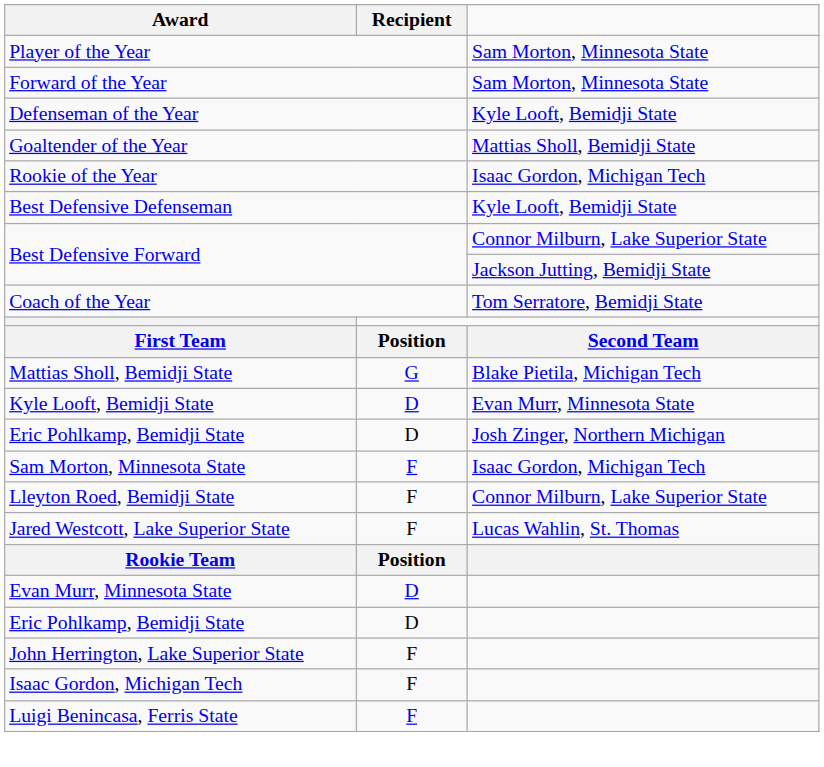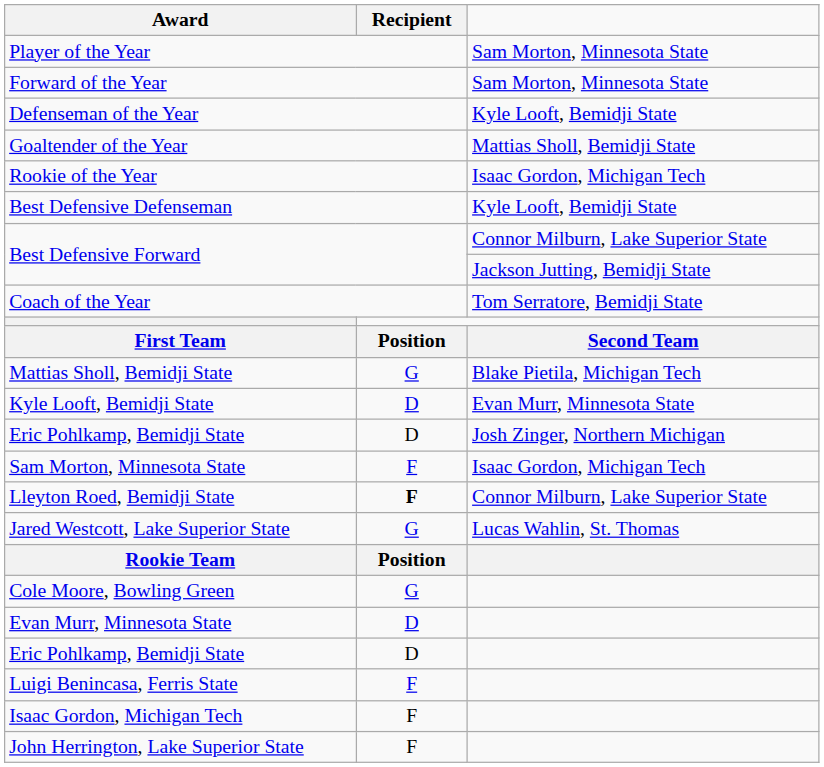(412, 497) normal -> (412, 497) bold
(412, 528) F -> (412, 528) G
+ row: (122, 590)
rows swapped: (123, 715) <-> (156, 653)
